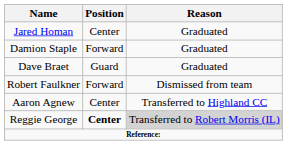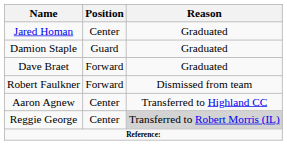(104, 48) Forward -> (104, 48) Guard
(104, 66) Guard -> (104, 66) Forward
(104, 119) bold -> (104, 119) normal
